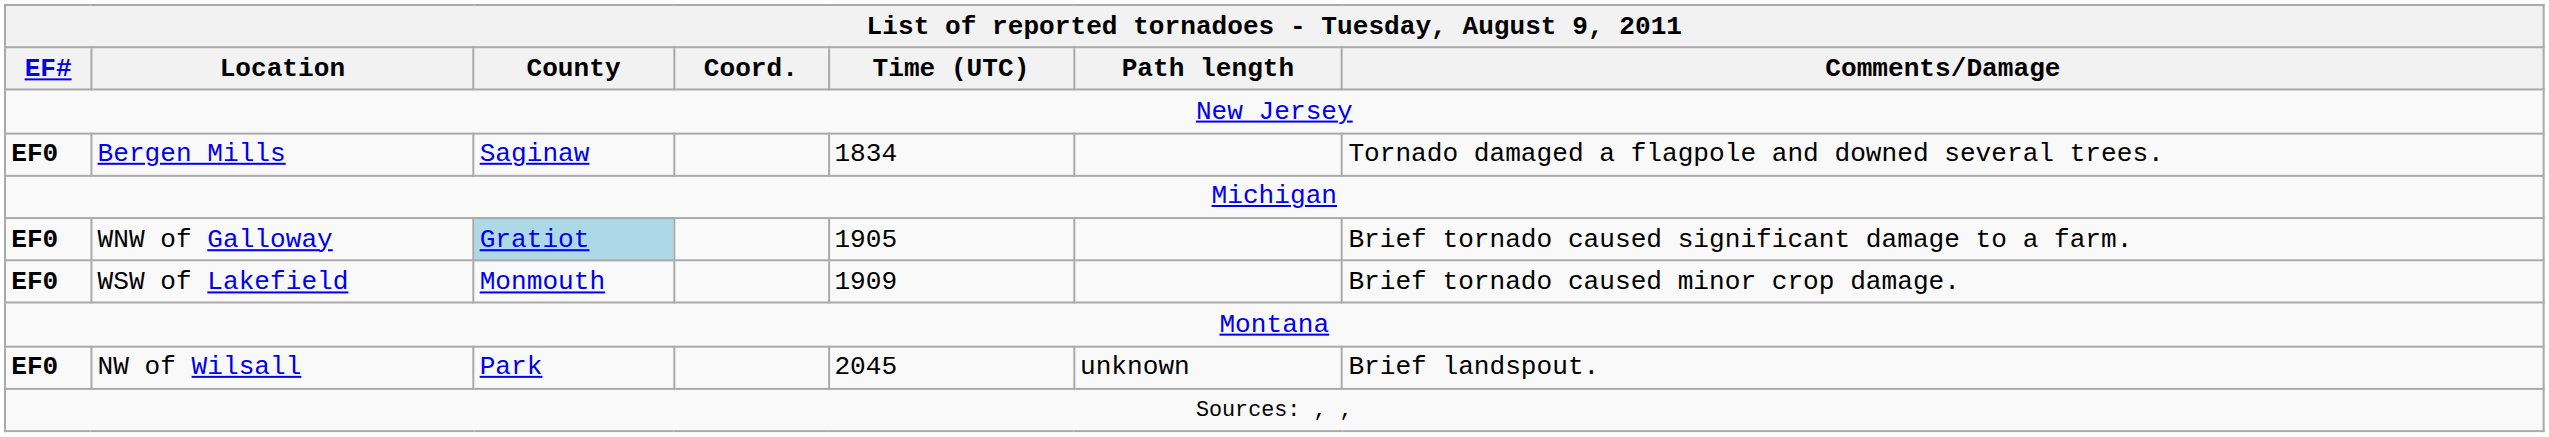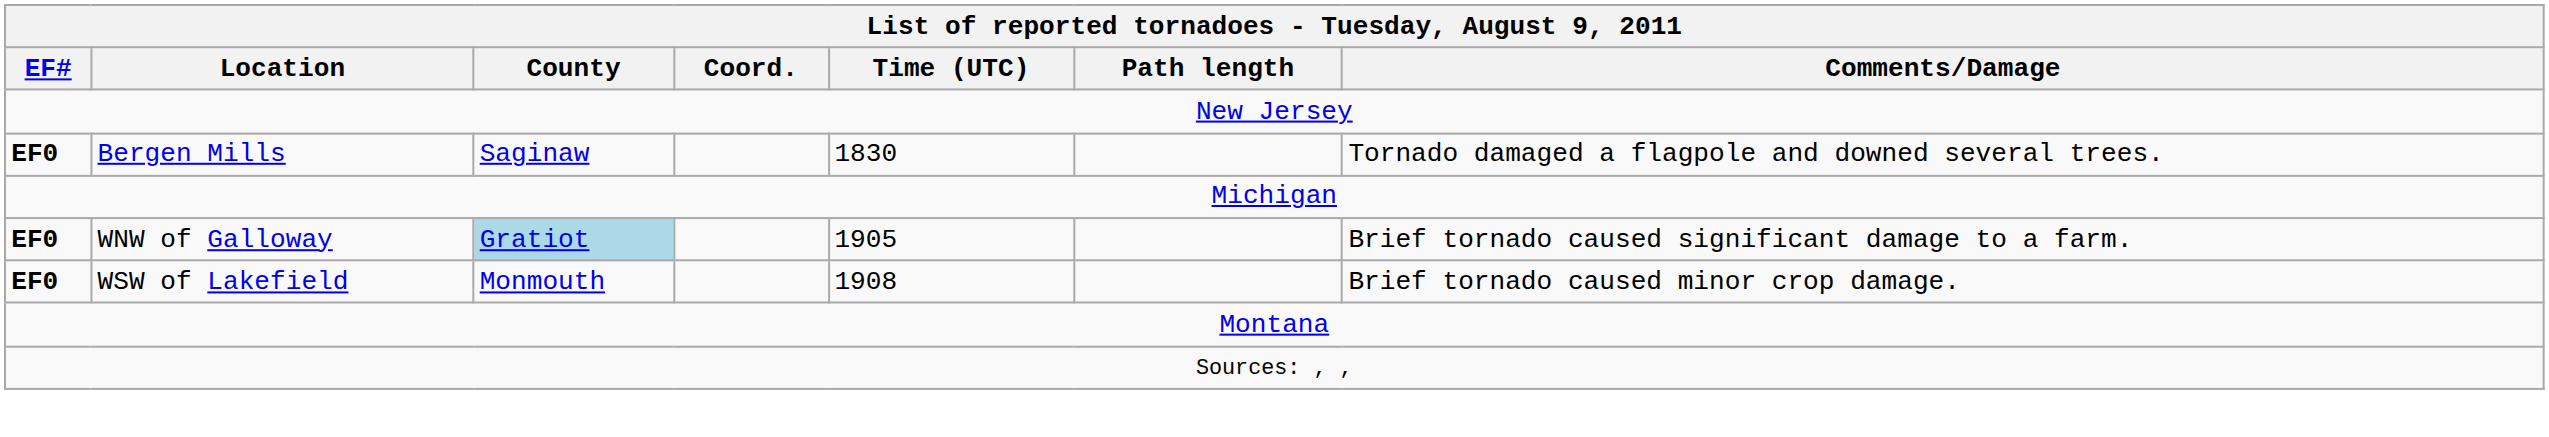(866, 154) 1834 -> (866, 154) 1830
(866, 282) 1909 -> (866, 282) 1908
- row: (199, 367)
